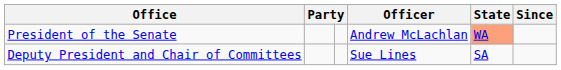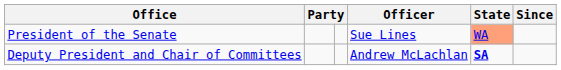(409, 34) Andrew McLachlan -> (383, 34) Sue Lines
(383, 54) Sue Lines -> (409, 54) Andrew McLachlan
(481, 54) normal -> (481, 54) bold
